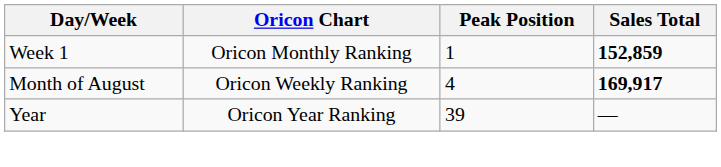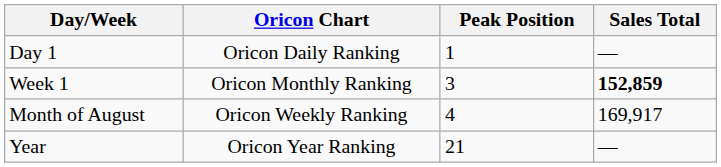+ row: (33, 51)
(450, 51) 1 -> (450, 83) 3
(630, 83) bold -> (630, 114) normal
(455, 114) 39 -> (455, 146) 21
